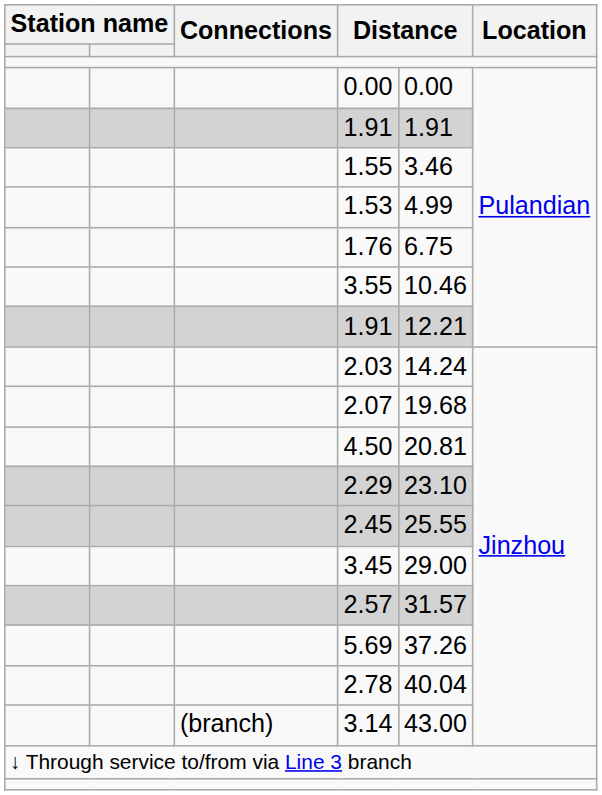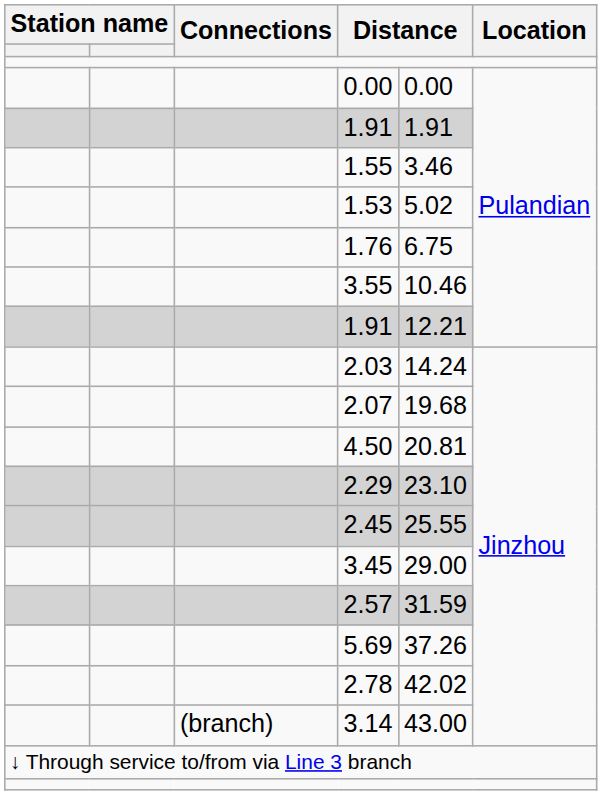(429, 206) 4.99 -> (429, 206) 5.02
(435, 605) 31.57 -> (435, 605) 31.59
(435, 684) 40.04 -> (435, 684) 42.02
